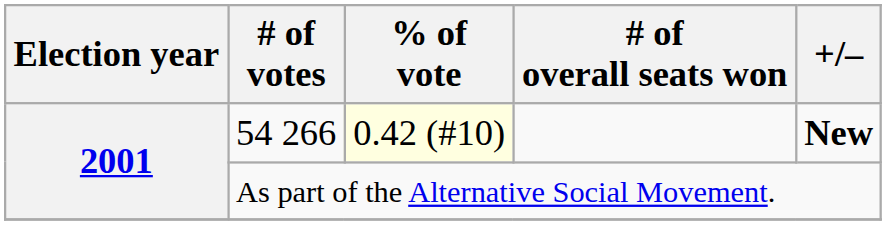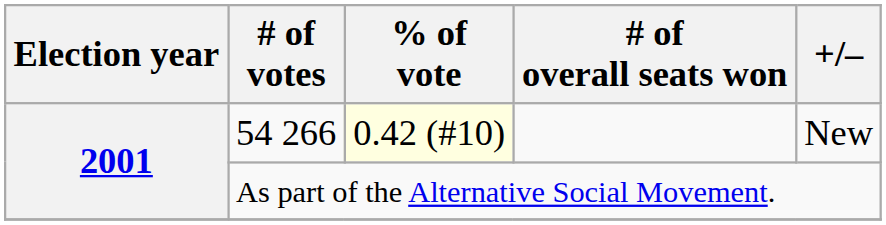(839, 132) bold -> (839, 132) normal
